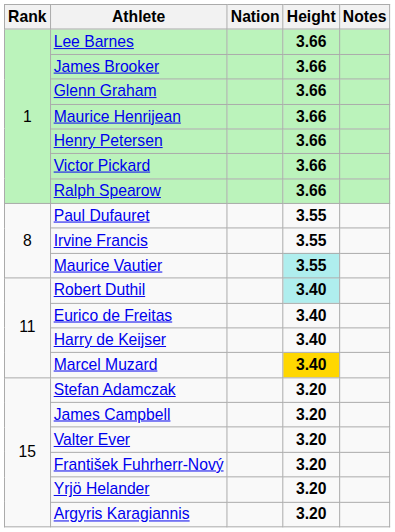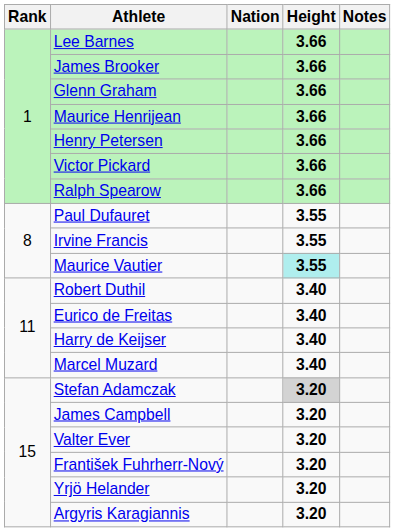(311, 290) paleturquoise background -> (311, 290) no background
(311, 365) gold background -> (311, 365) no background
(311, 389) no background -> (311, 389) lightgrey background
